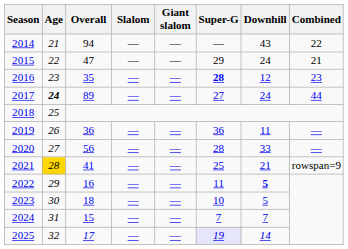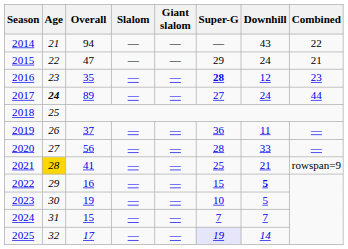(89, 130) 36 -> (89, 130) 37
(219, 183) 11 -> (219, 183) 15
(89, 200) 18 -> (89, 200) 19
